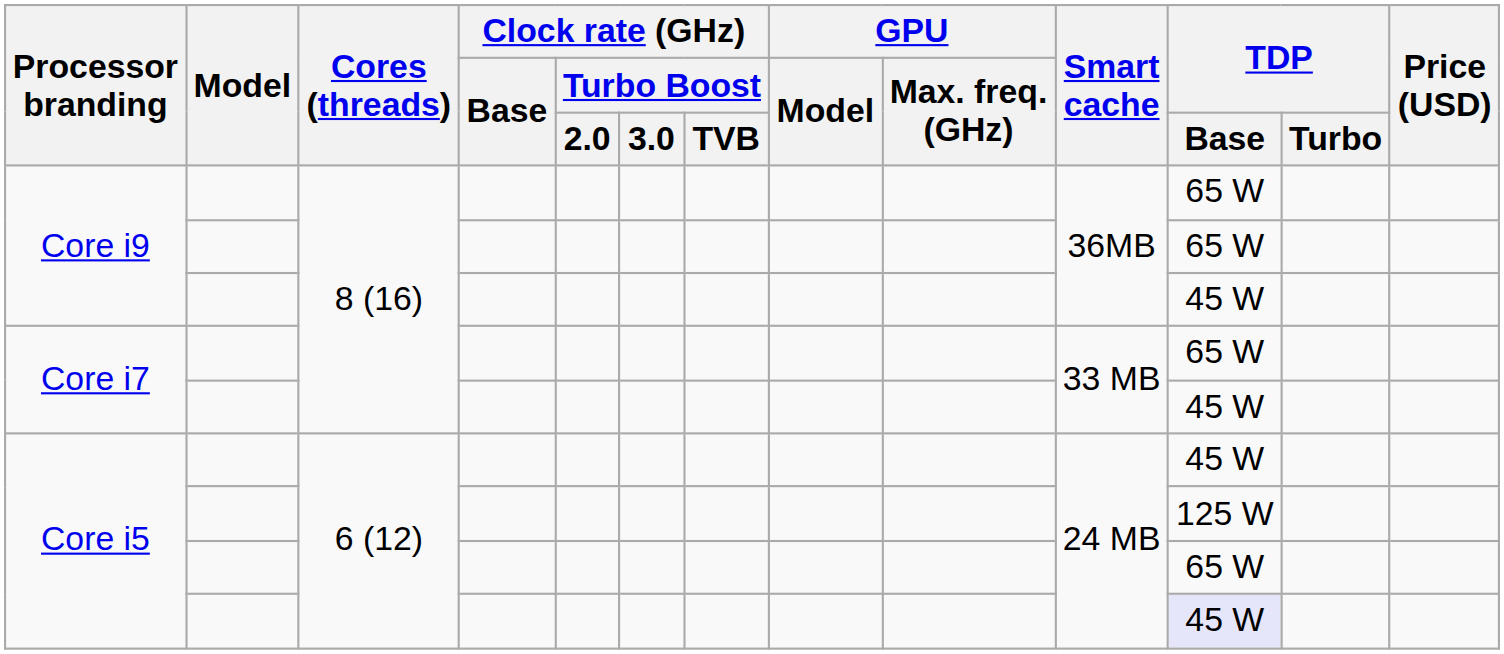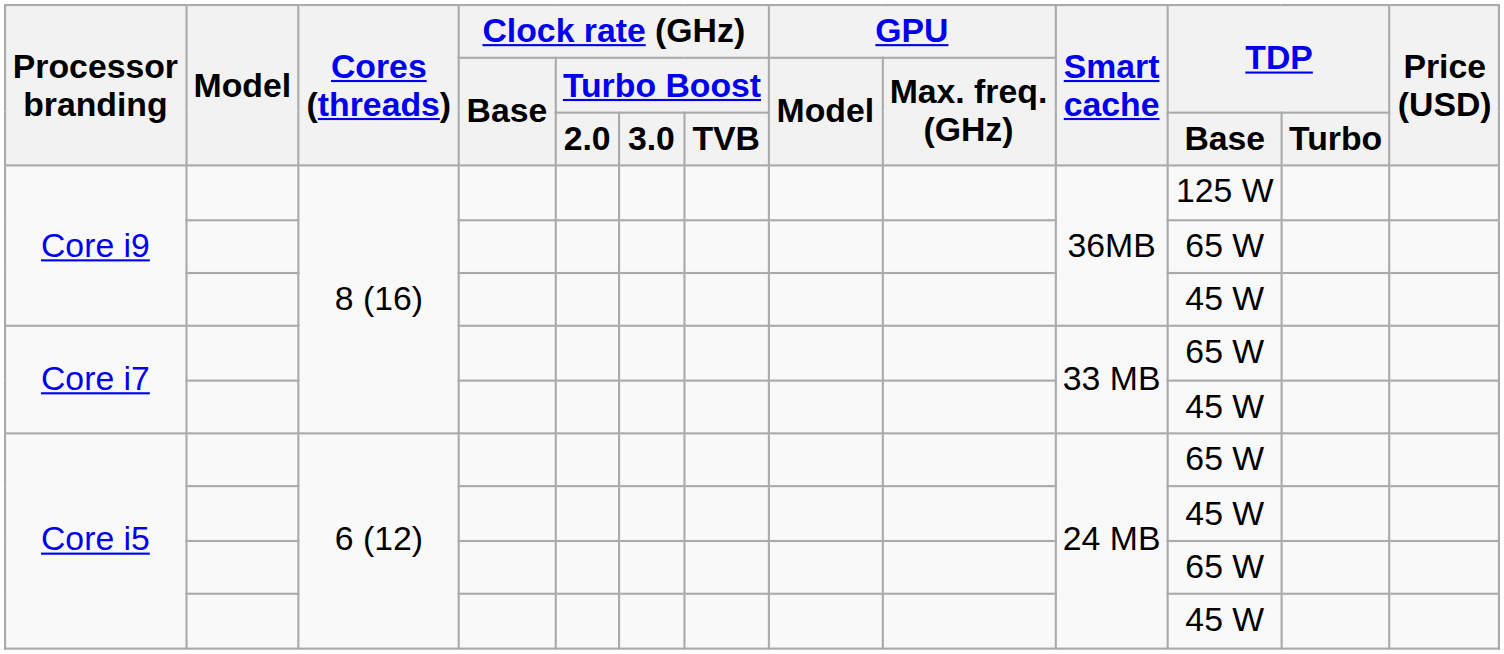(1225, 191) 65 W -> (1225, 191) 125 W
(1225, 459) 45 W -> (1225, 459) 65 W
(1225, 513) 125 W -> (1225, 513) 45 W
(1225, 620) lavender background -> (1225, 620) no background
